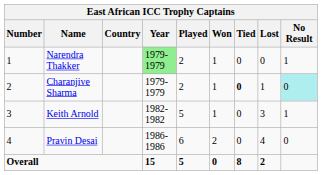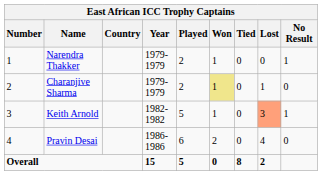(157, 60) lightgreen background -> (157, 60) no background
(214, 87) no background -> (214, 87) khaki background
(239, 87) bold -> (239, 87) normal
(286, 87) paleturquoise background -> (286, 87) no background
(263, 114) no background -> (263, 114) lightsalmon background
